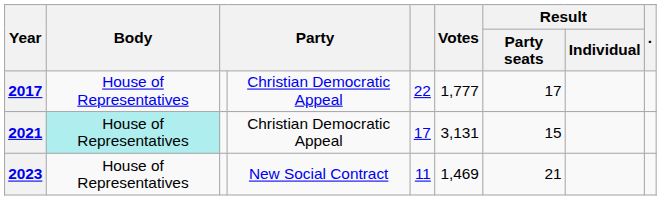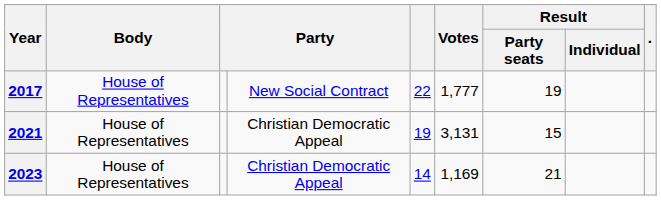(319, 91) Christian Democratic Appeal -> (319, 91) New Social Contract
(553, 91) 17 -> (553, 91) 19
(133, 133) paleturquoise background -> (133, 133) no background
(422, 133) 17 -> (422, 133) 19
(319, 174) New Social Contract -> (319, 174) Christian Democratic Appeal
(423, 174) 11 -> (422, 174) 14
(460, 174) 1,469 -> (460, 174) 1,169
